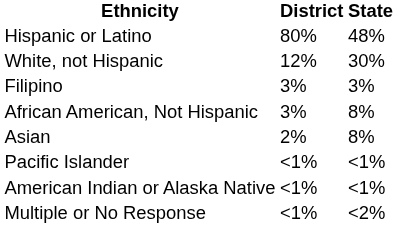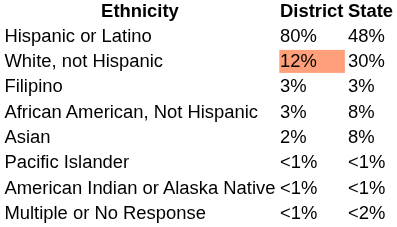(298, 61) no background -> (298, 61) lightsalmon background
